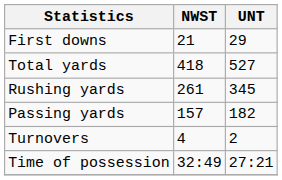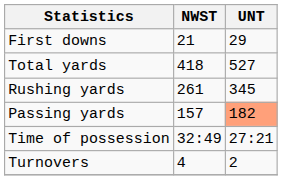(242, 114) no background -> (242, 114) lightsalmon background
rows swapped: (49, 139) <-> (89, 163)
